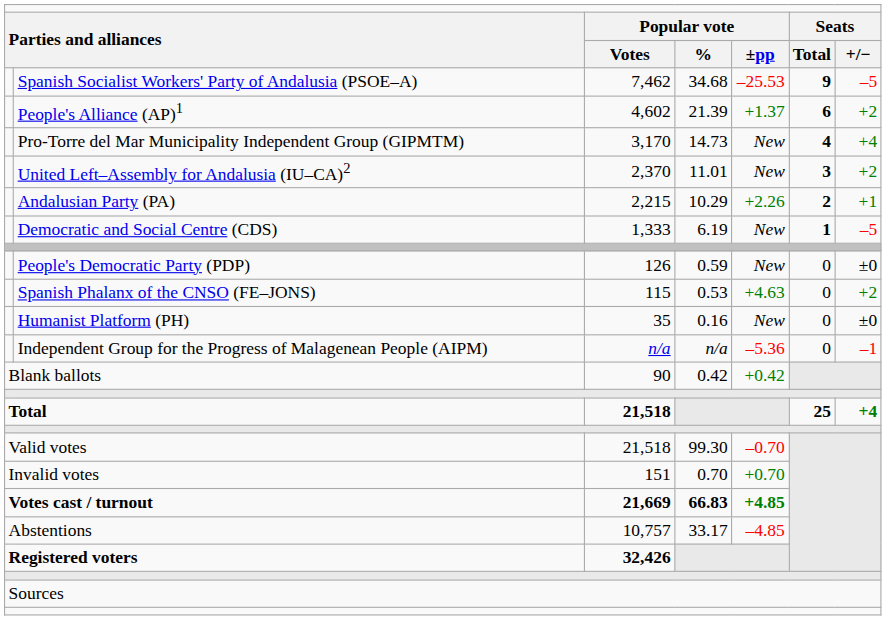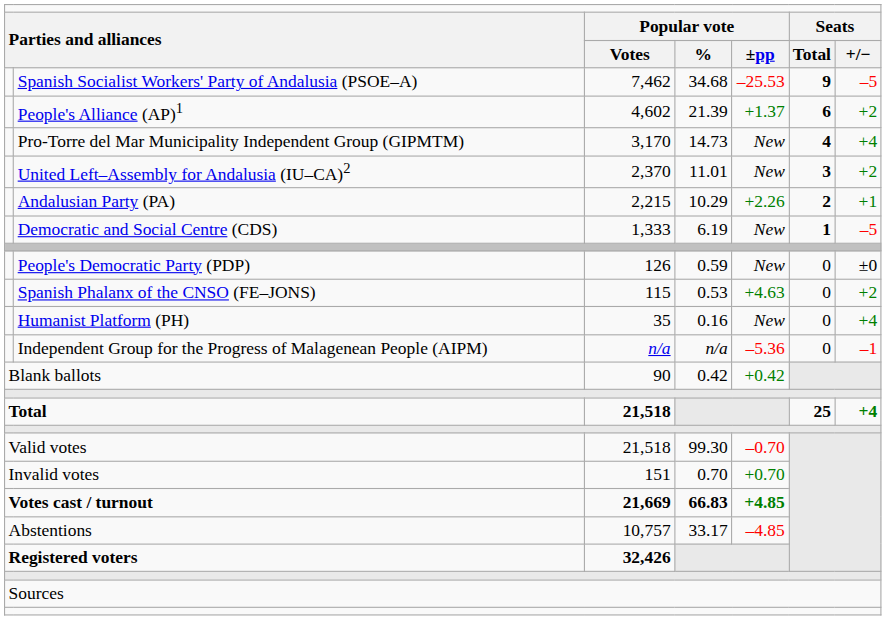(868, 320) ±0 -> (868, 320) +4
